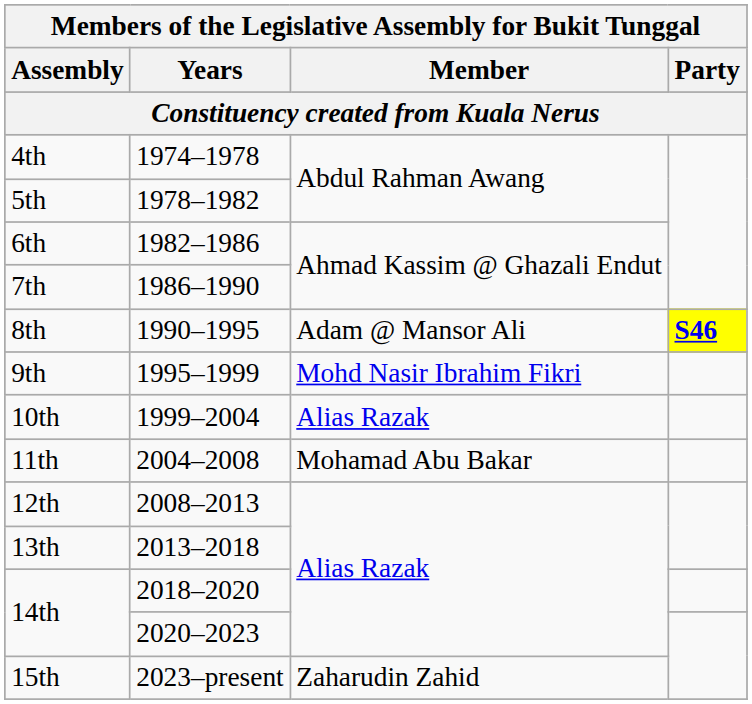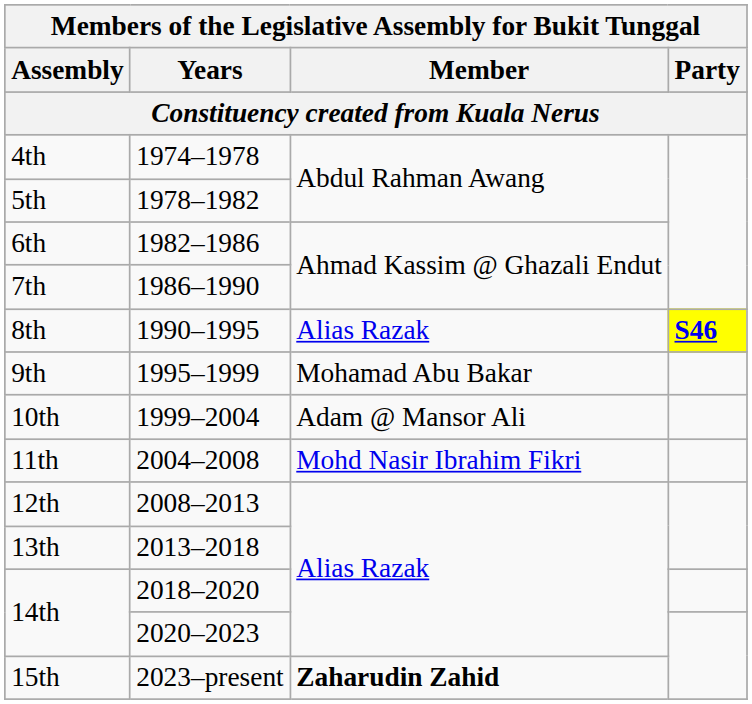(411, 329) Adam @ Mansor Ali -> (363, 329) Alias Razak
(439, 373) Mohd Nasir Ibrahim Fikri -> (414, 373) Mohamad Abu Bakar
(363, 416) Alias Razak -> (411, 416) Adam @ Mansor Ali
(414, 460) Mohamad Abu Bakar -> (439, 460) Mohd Nasir Ibrahim Fikri
(388, 677) normal -> (398, 677) bold
